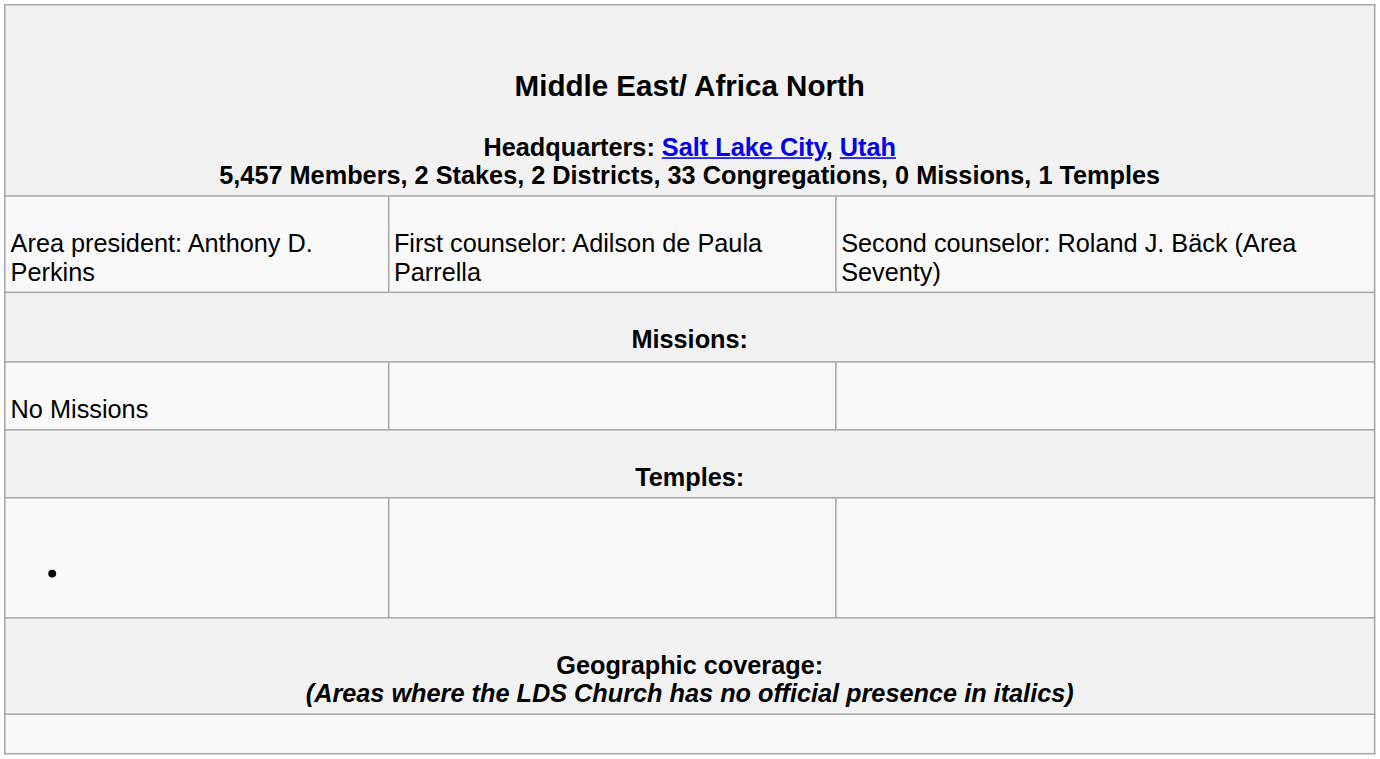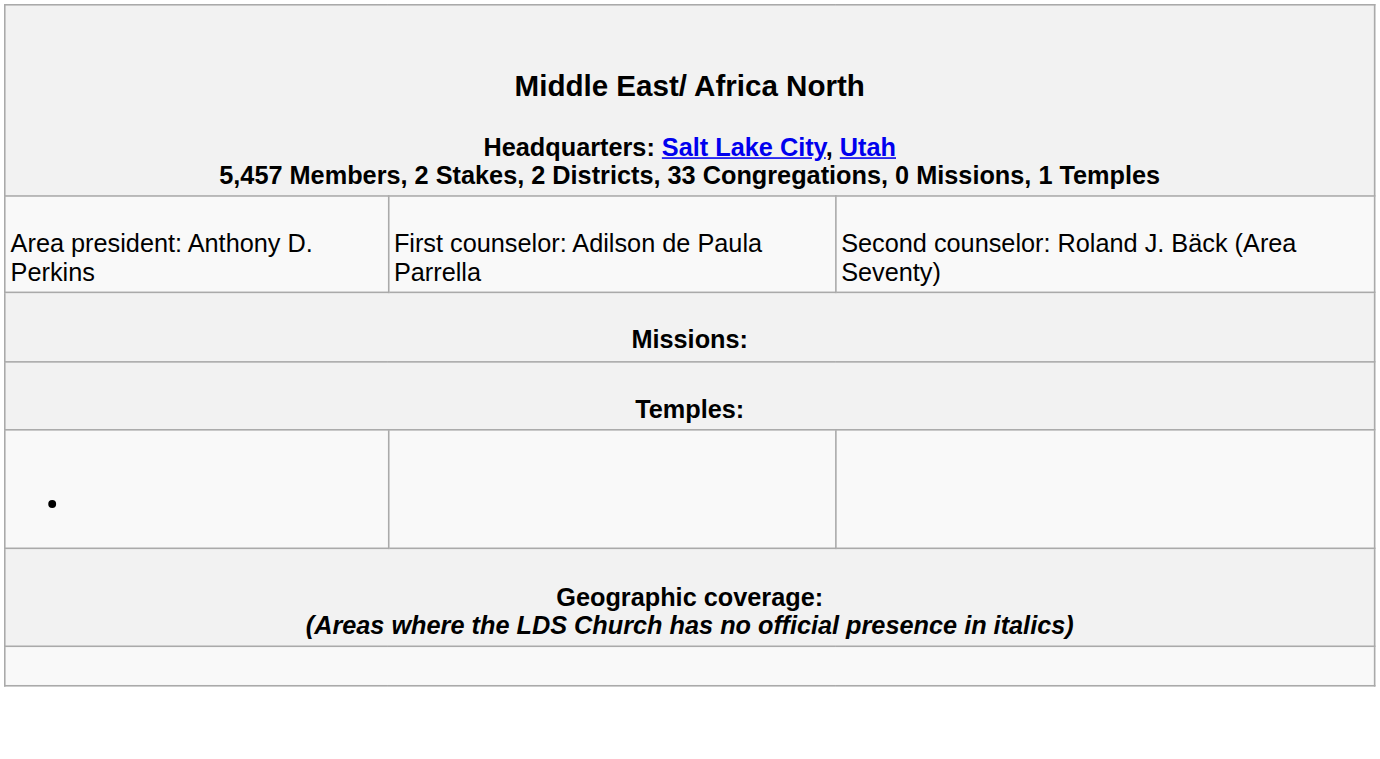- row: (79, 409)
